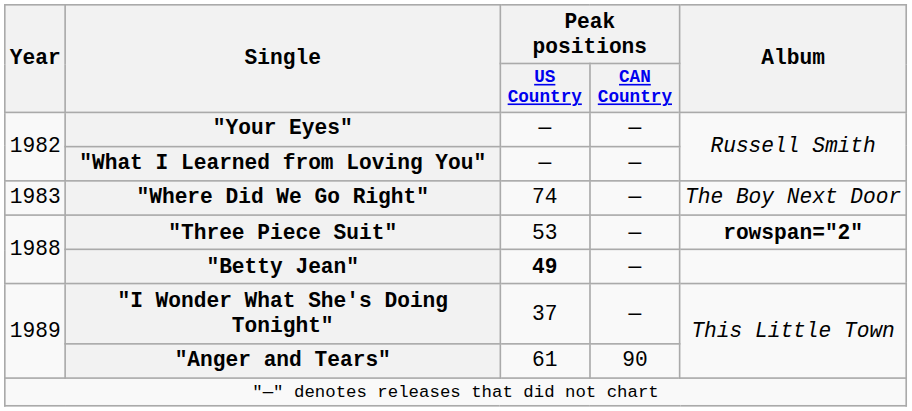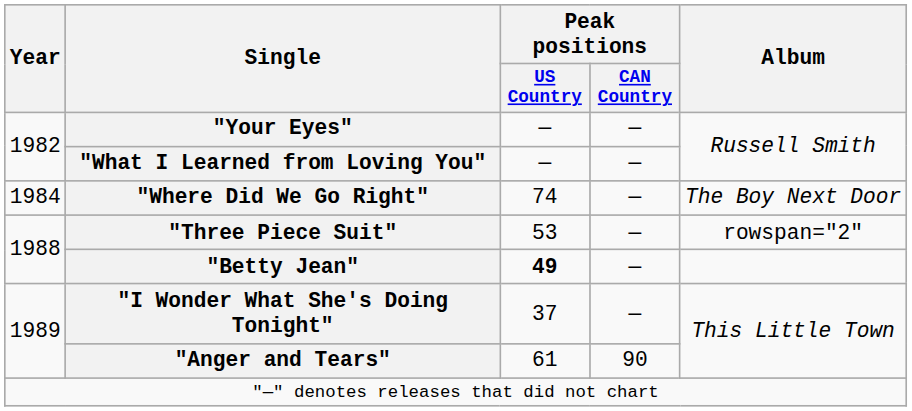(35, 198) 1983 -> (35, 198) 1984
(793, 232) bold -> (793, 232) normal
